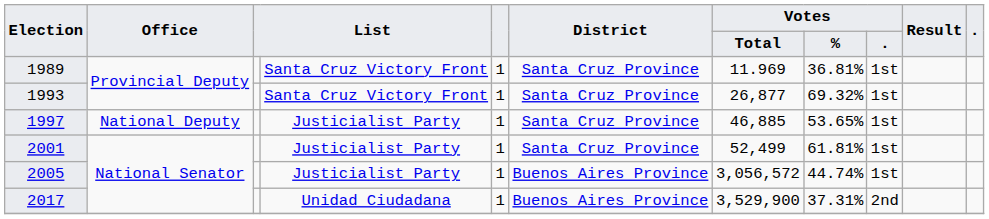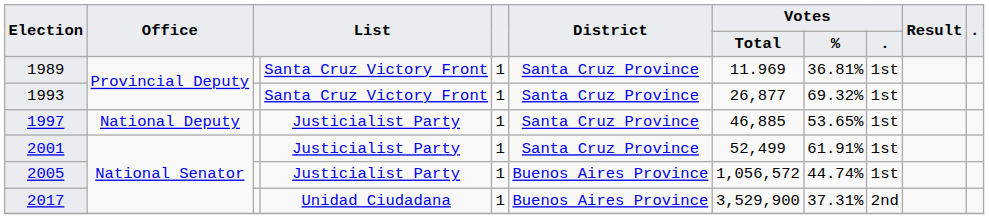(835, 148) 61.81% -> (835, 148) 61.91%
(758, 174) 3,056,572 -> (758, 174) 1,056,572
